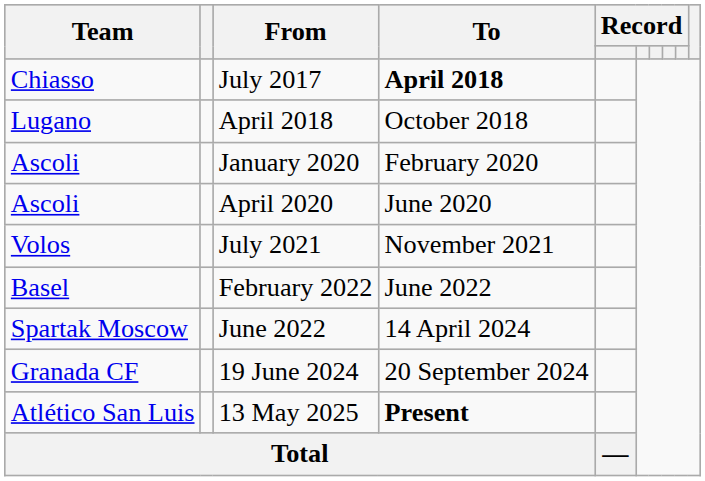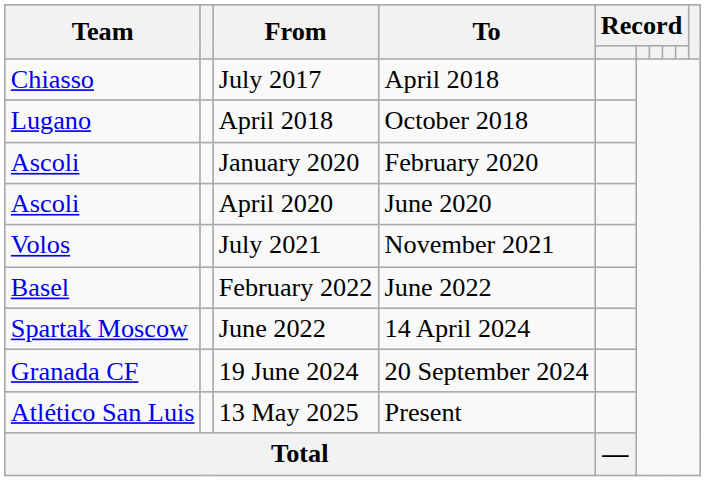(444, 79) bold -> (442, 79) normal
(427, 411) bold -> (423, 411) normal
